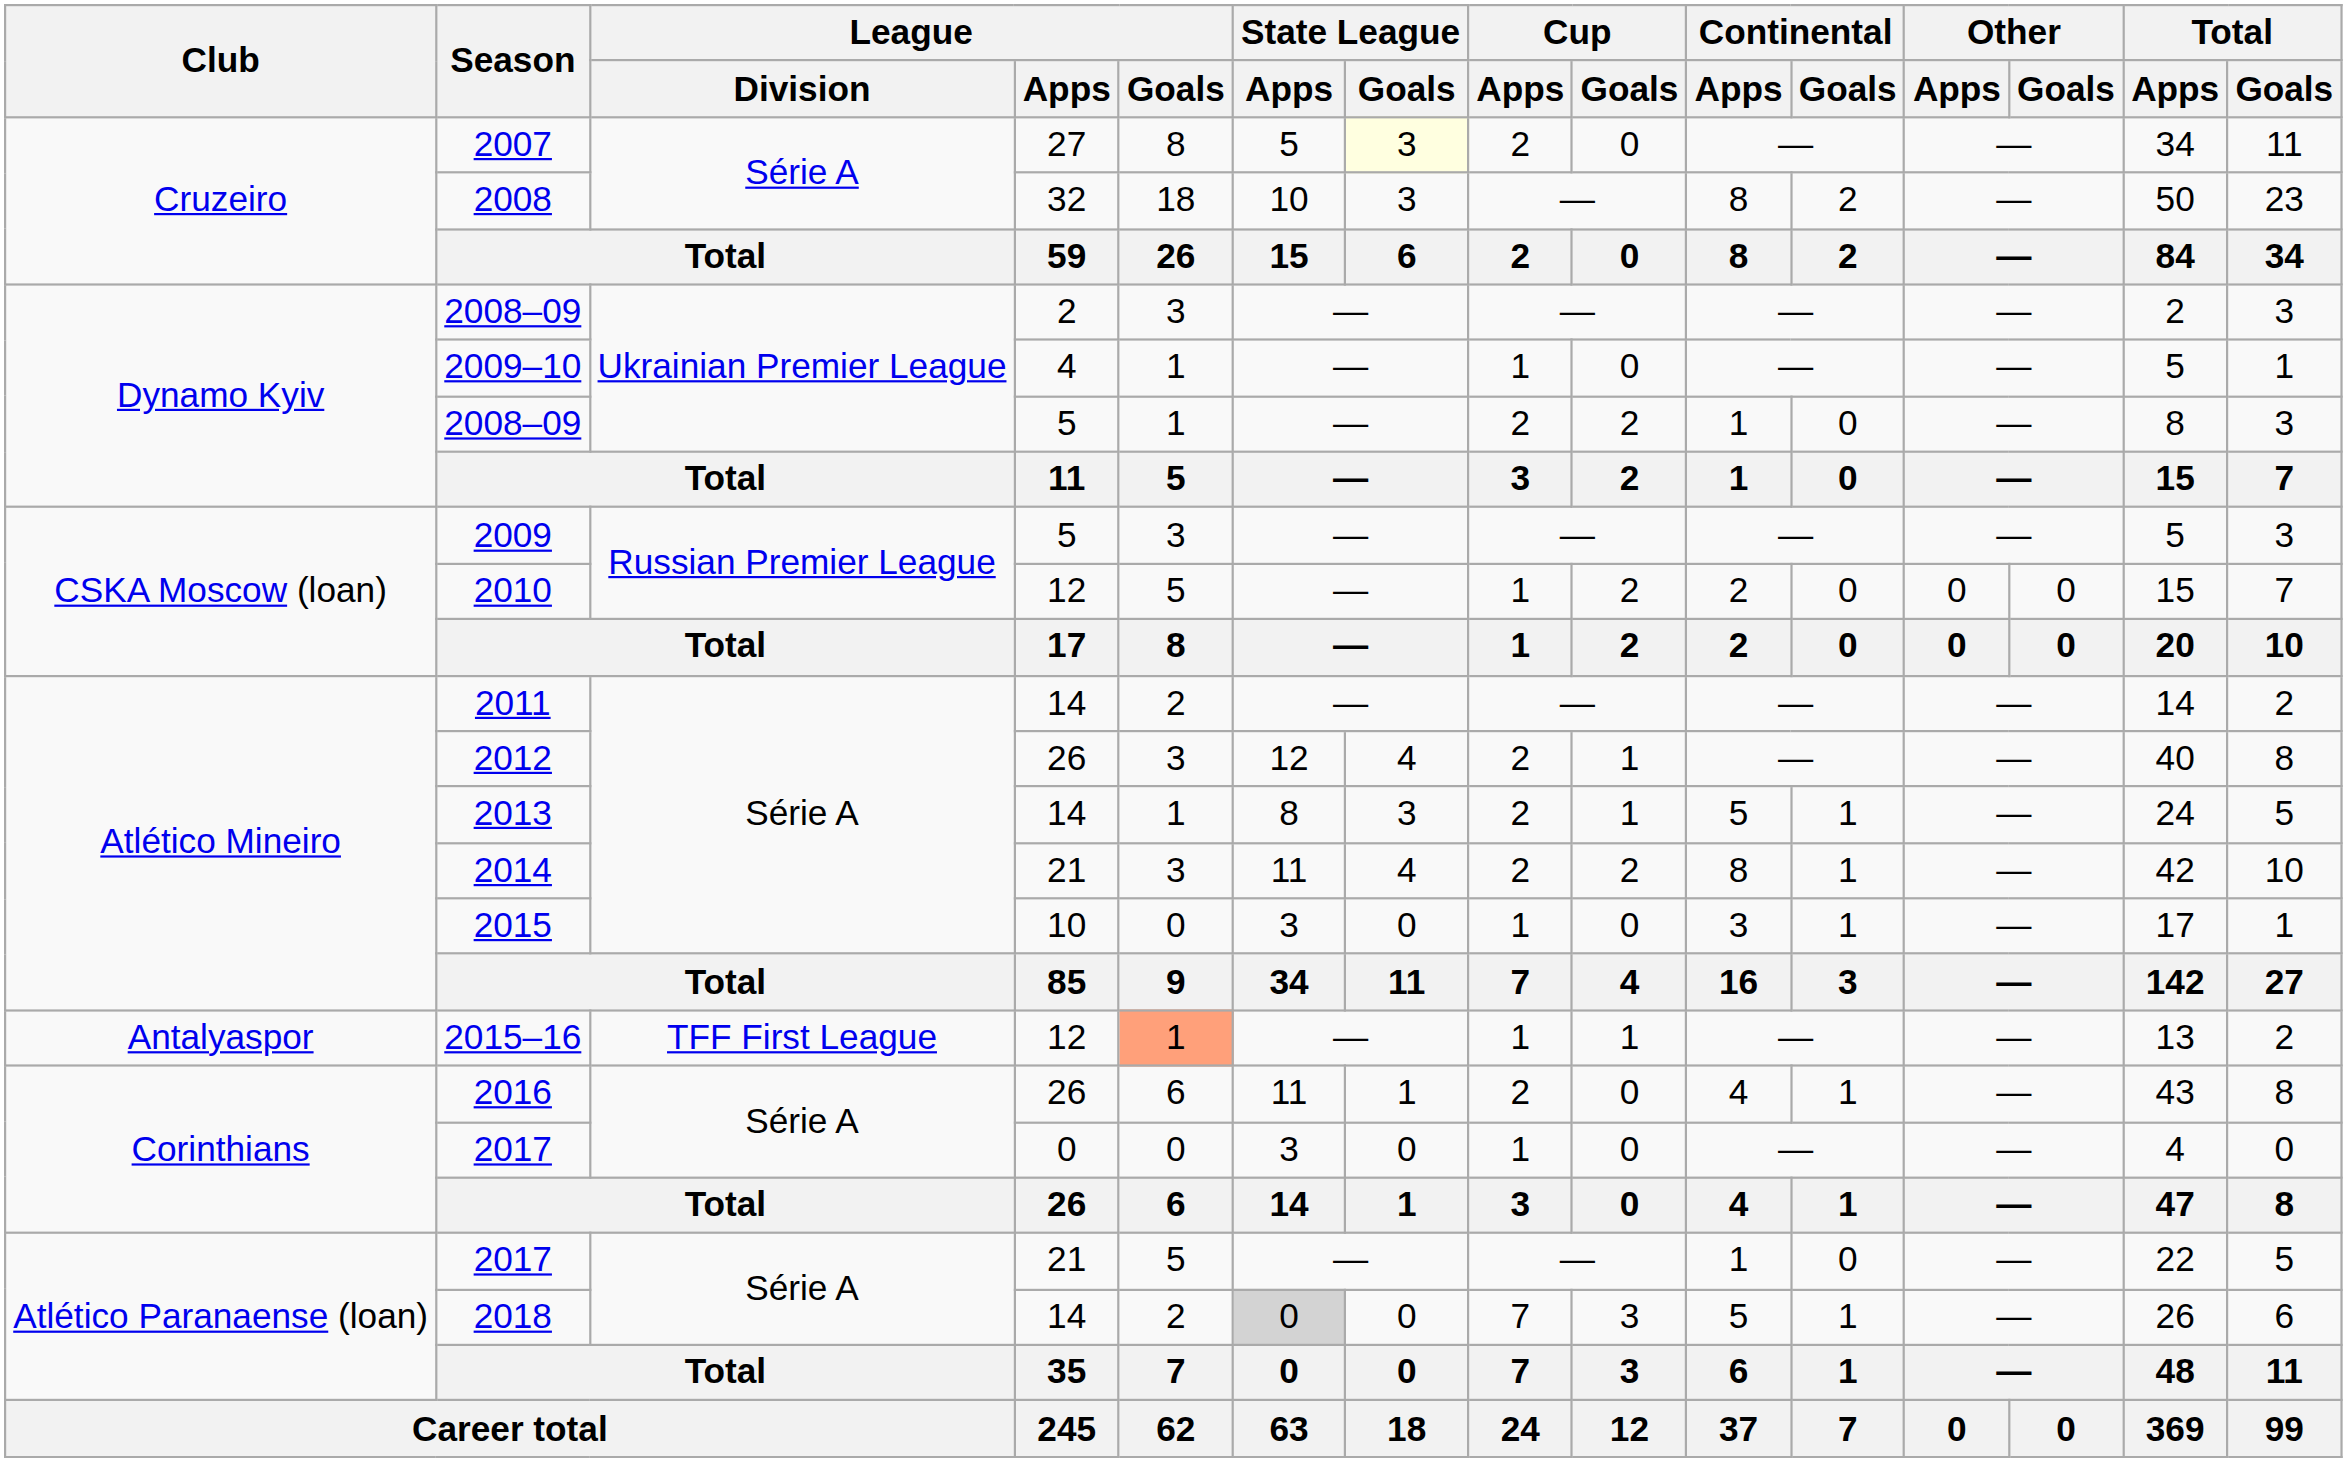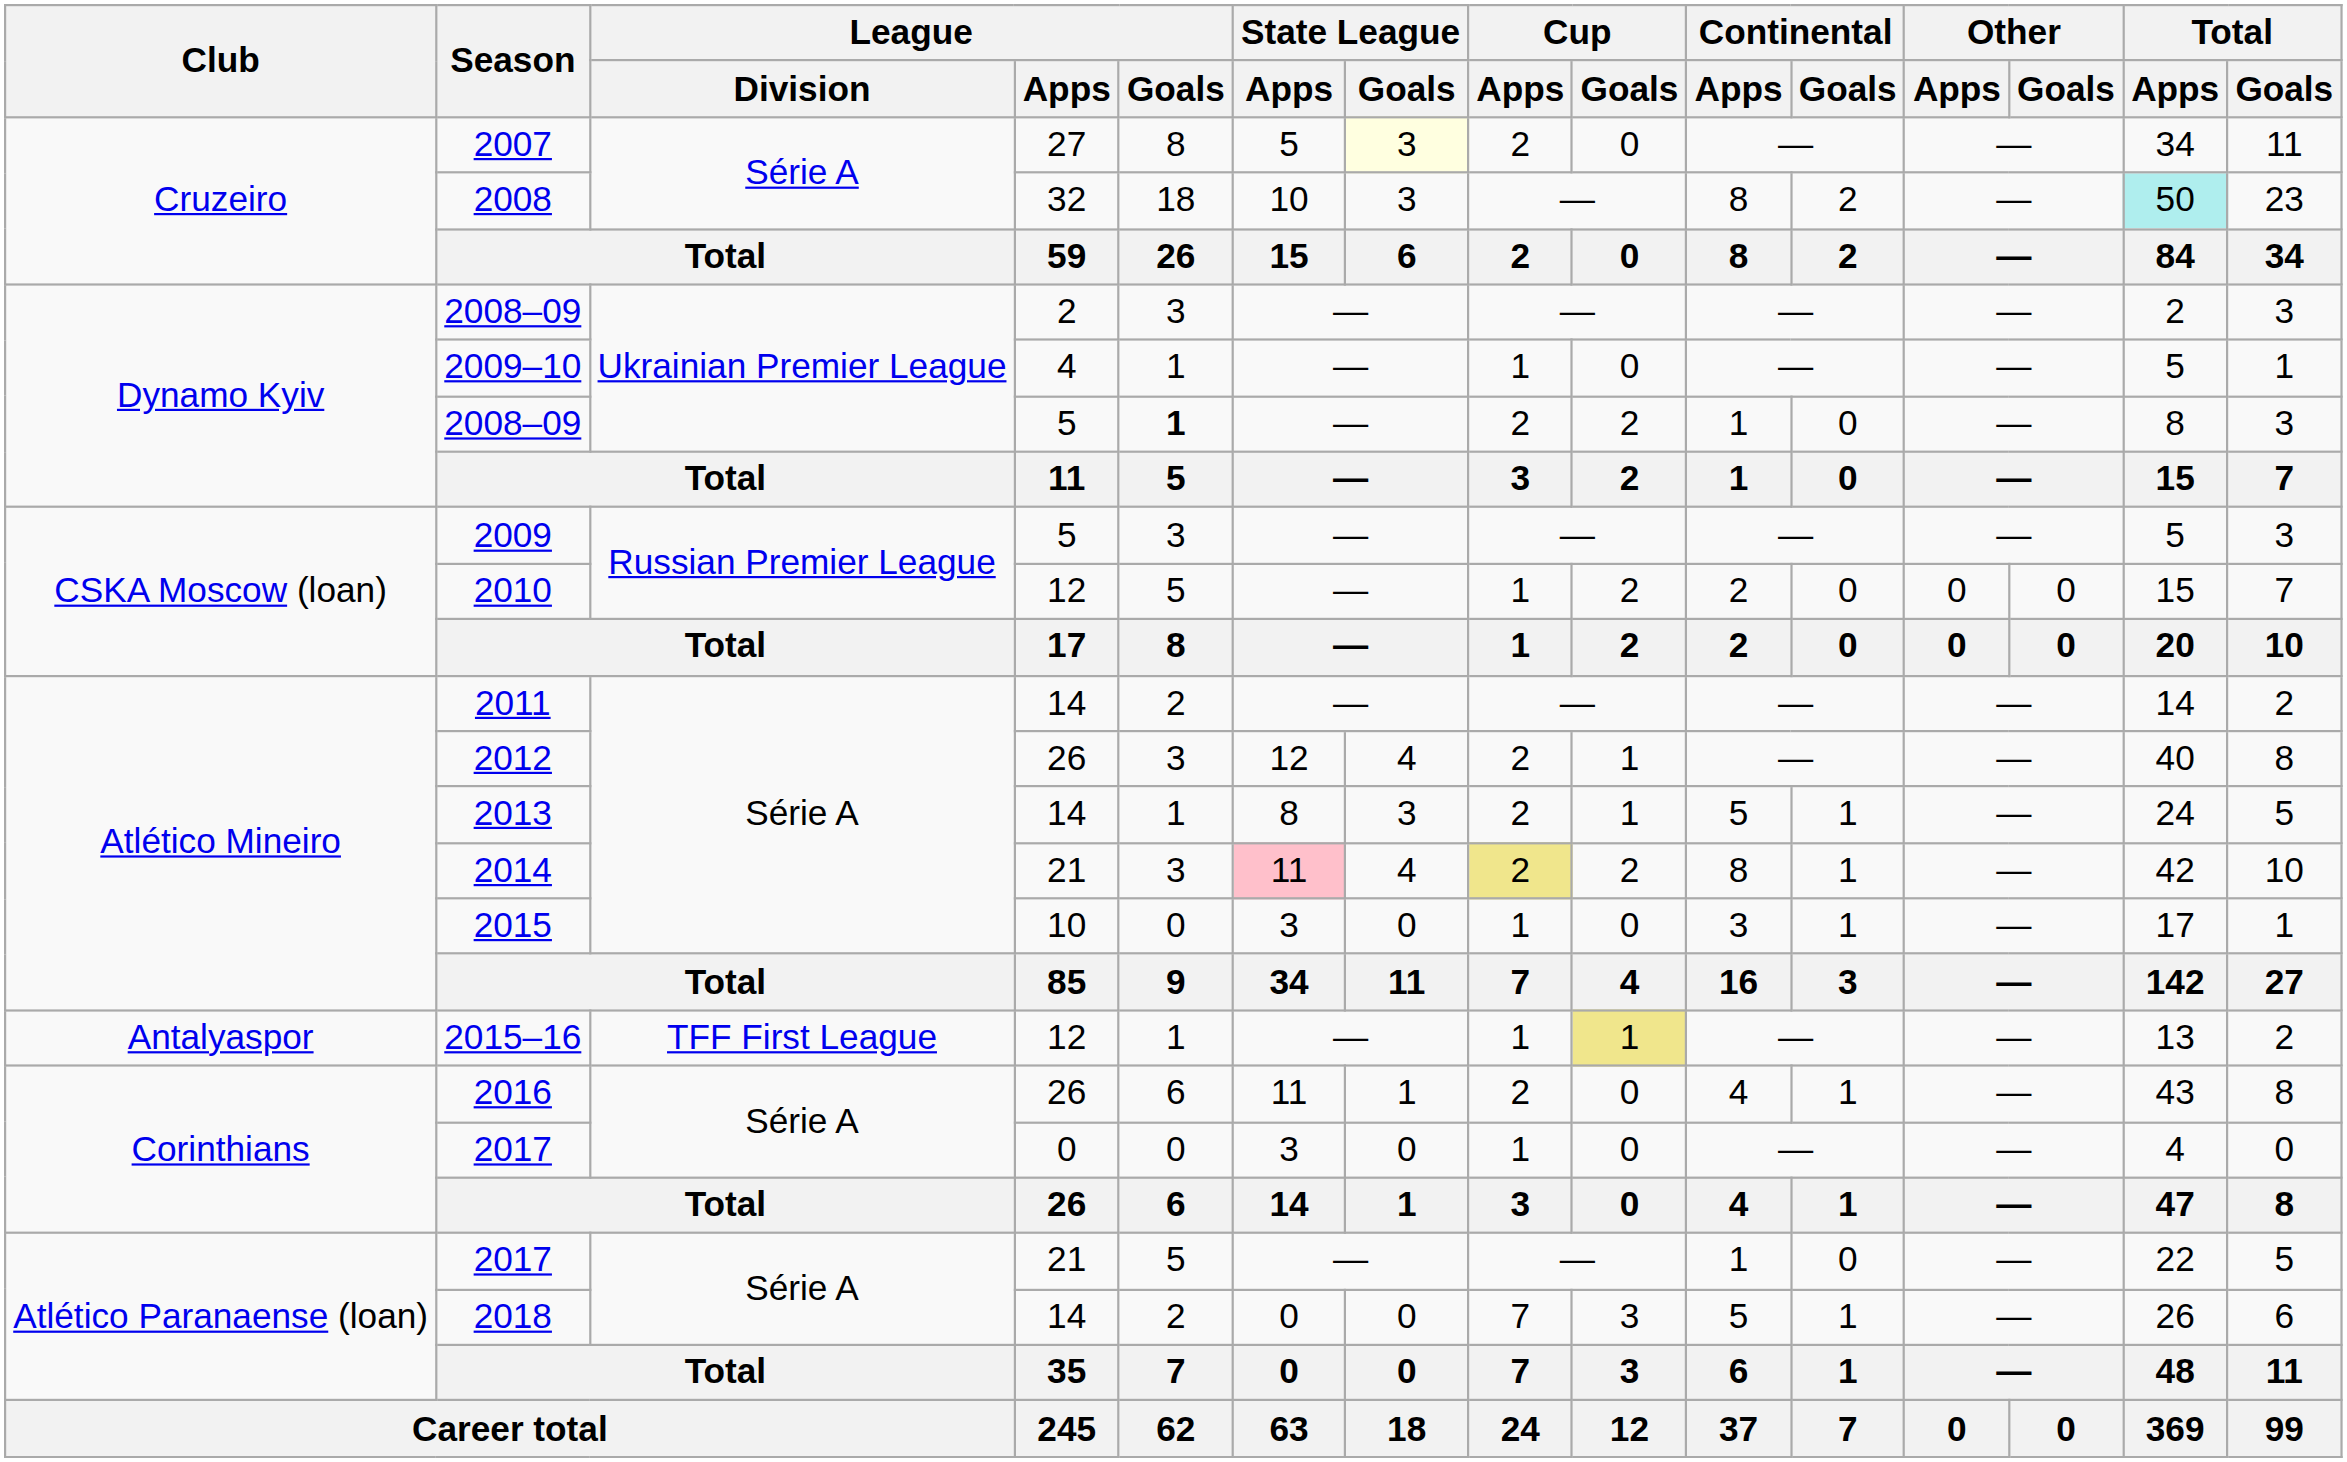(2175, 199) no background -> (2175, 199) paleturquoise background
(1176, 423) normal -> (1176, 423) bold
(1289, 869) no background -> (1289, 869) pink background
(1520, 869) no background -> (1520, 869) khaki background
(1176, 1037) lightsalmon background -> (1176, 1037) no background
(1629, 1037) no background -> (1629, 1037) khaki background
(1289, 1316) lightgrey background -> (1289, 1316) no background
